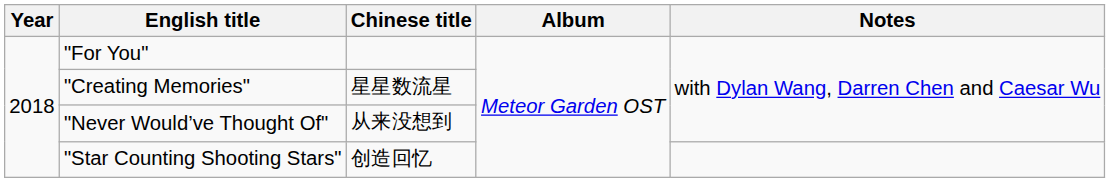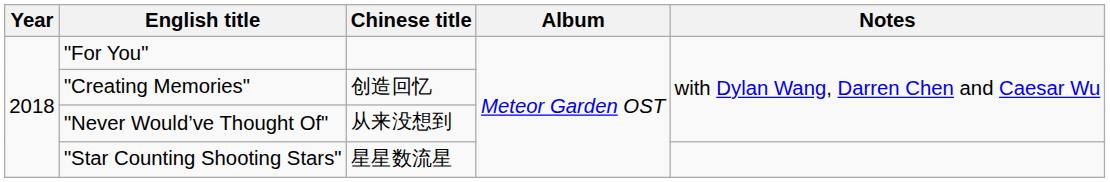(402, 86) 星星数流星 -> (392, 86) 创造回忆
(392, 158) 创造回忆 -> (402, 158) 星星数流星
